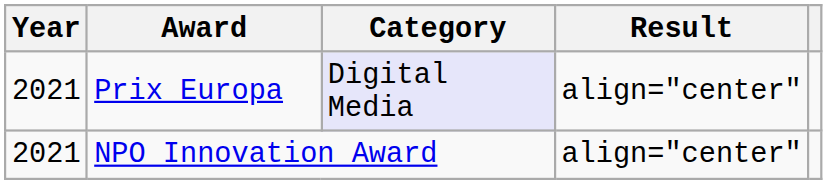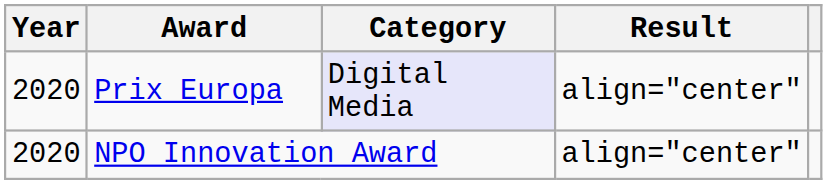(46, 92) 2021 -> (46, 92) 2020
(46, 155) 2021 -> (46, 155) 2020
